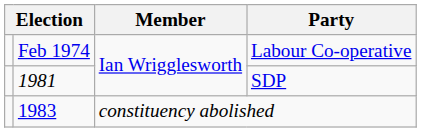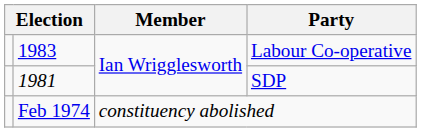(54, 50) Feb 1974 -> (37, 50) 1983
(37, 111) 1983 -> (54, 111) Feb 1974
